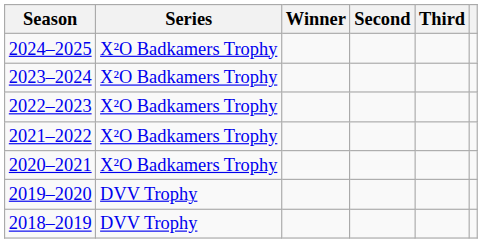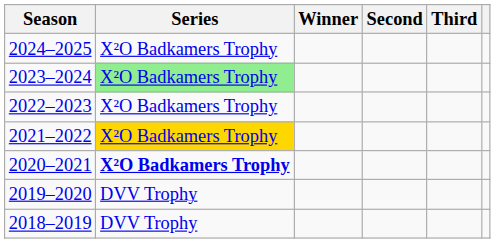(189, 77) no background -> (189, 77) lightgreen background
(189, 135) no background -> (189, 135) gold background
(189, 164) normal -> (195, 164) bold
